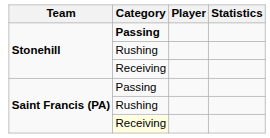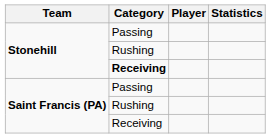(138, 32) bold -> (132, 32) normal
(141, 68) normal -> (139, 68) bold
(141, 123) lightyellow background -> (137, 123) no background
